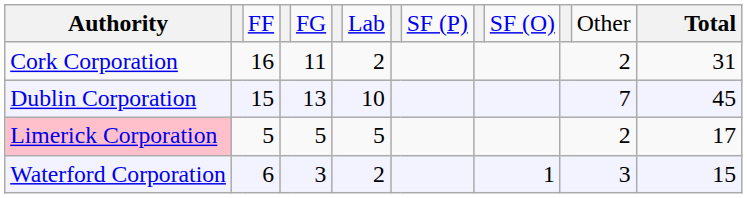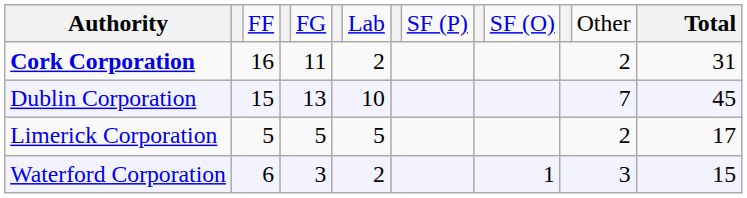(94, 60) normal -> (103, 60) bold
(114, 135) pink background -> (114, 135) no background
